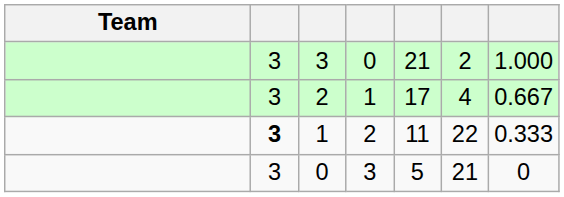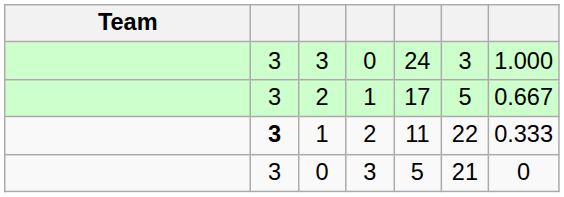(417, 60) 21 -> (417, 60) 24
(465, 60) 2 -> (465, 60) 3
(465, 97) 4 -> (465, 97) 5
